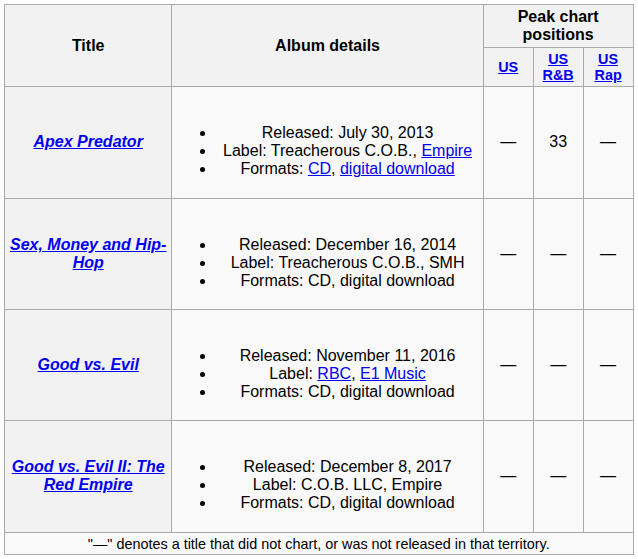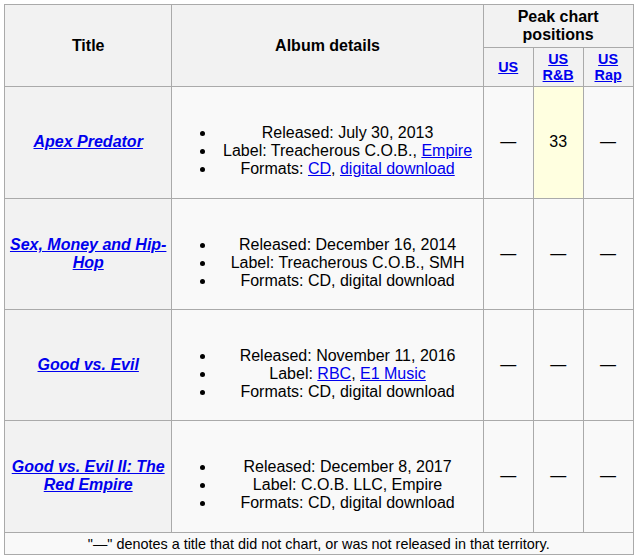(558, 142) no background -> (558, 142) lightyellow background
